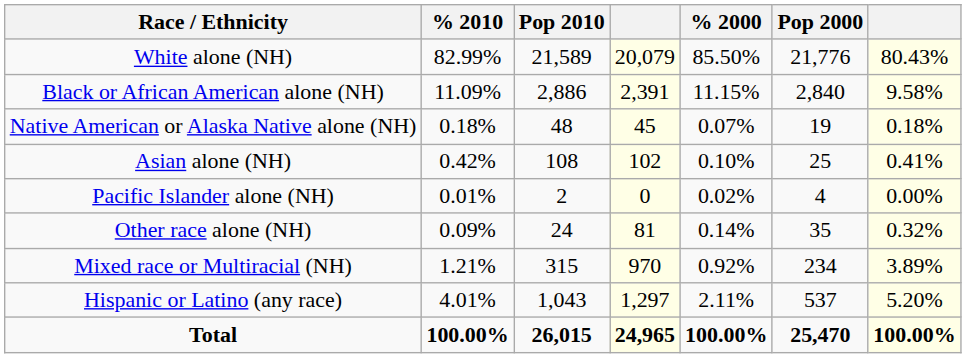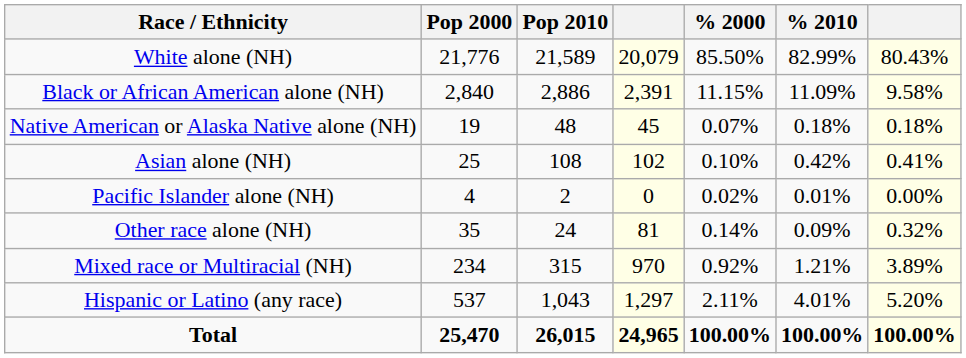columns swapped: (820, 21) <-> (468, 21)
